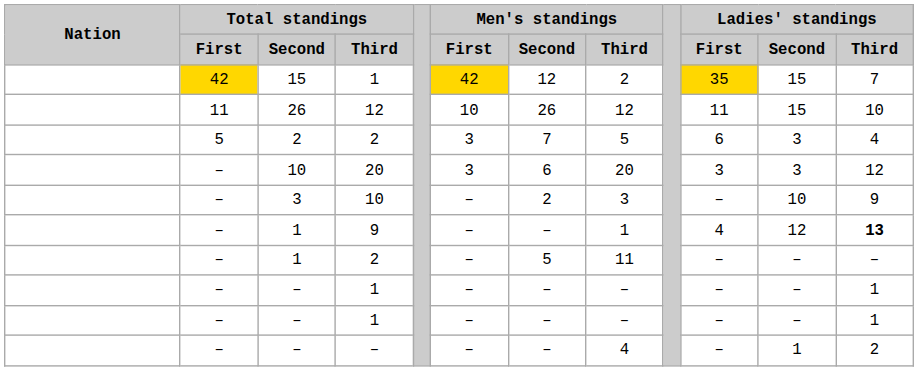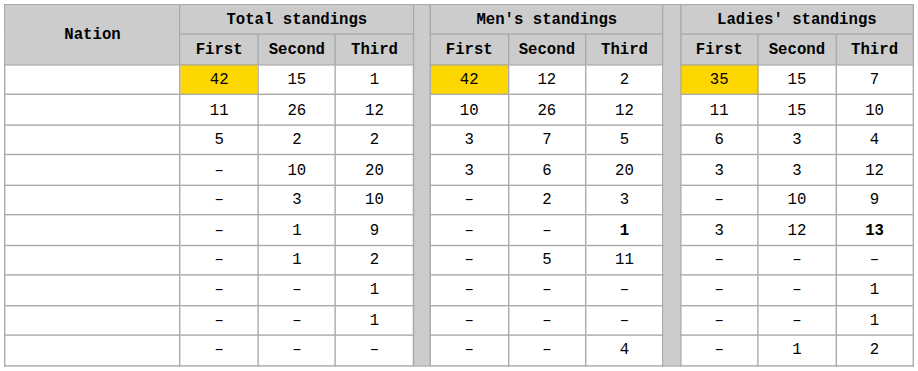(625, 230) normal -> (625, 230) bold
(719, 230) 4 -> (719, 230) 3
